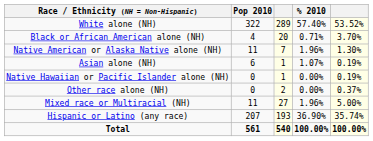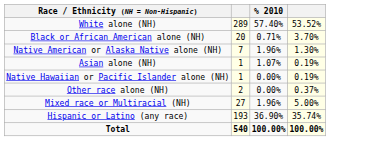- column: (253, 11)
